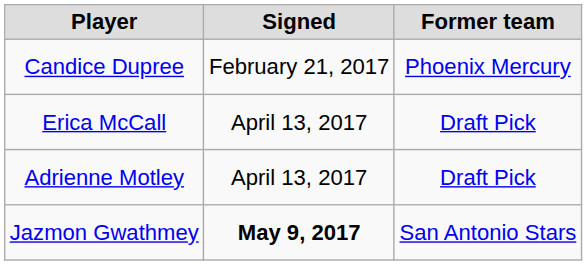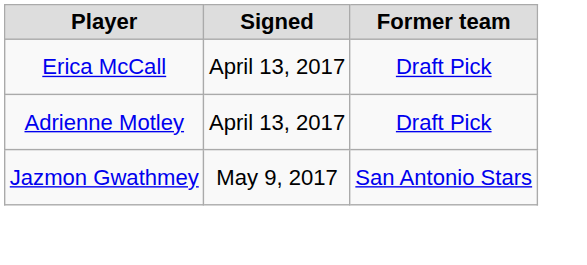- row: (104, 67)
(299, 232) bold -> (277, 177) normal
